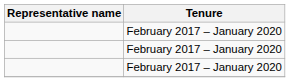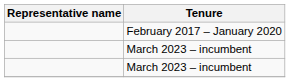(204, 49) February 2017 – January 2020 -> (189, 49) March 2023 – incumbent
(204, 67) February 2017 – January 2020 -> (189, 67) March 2023 – incumbent
